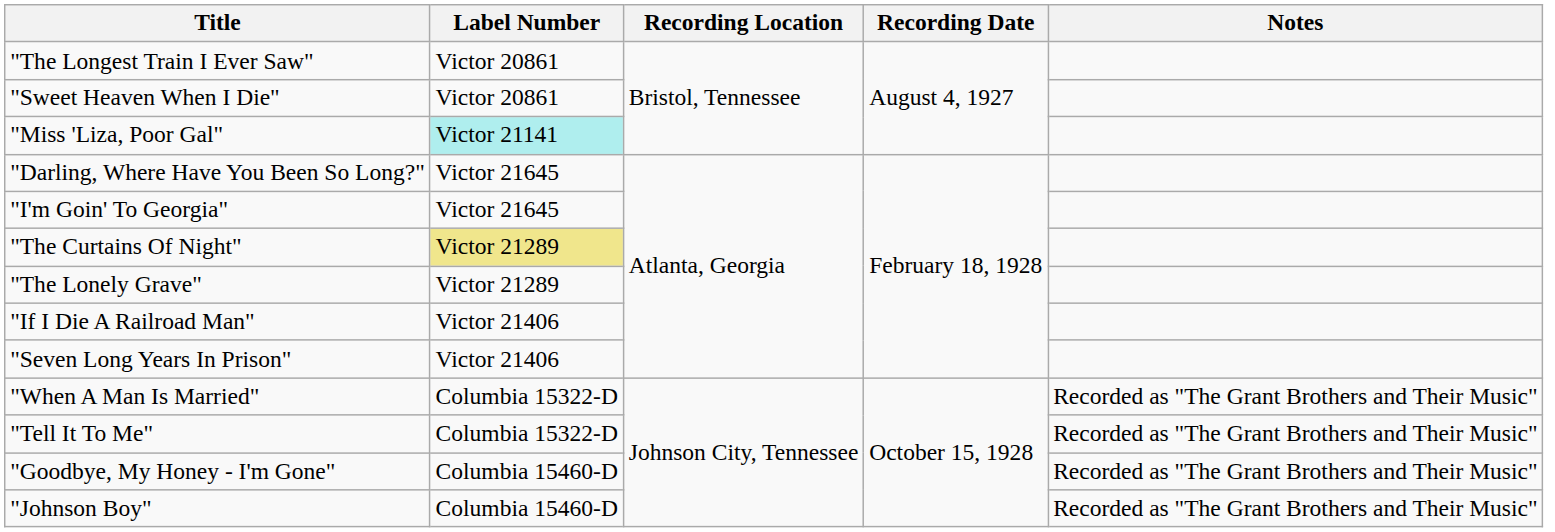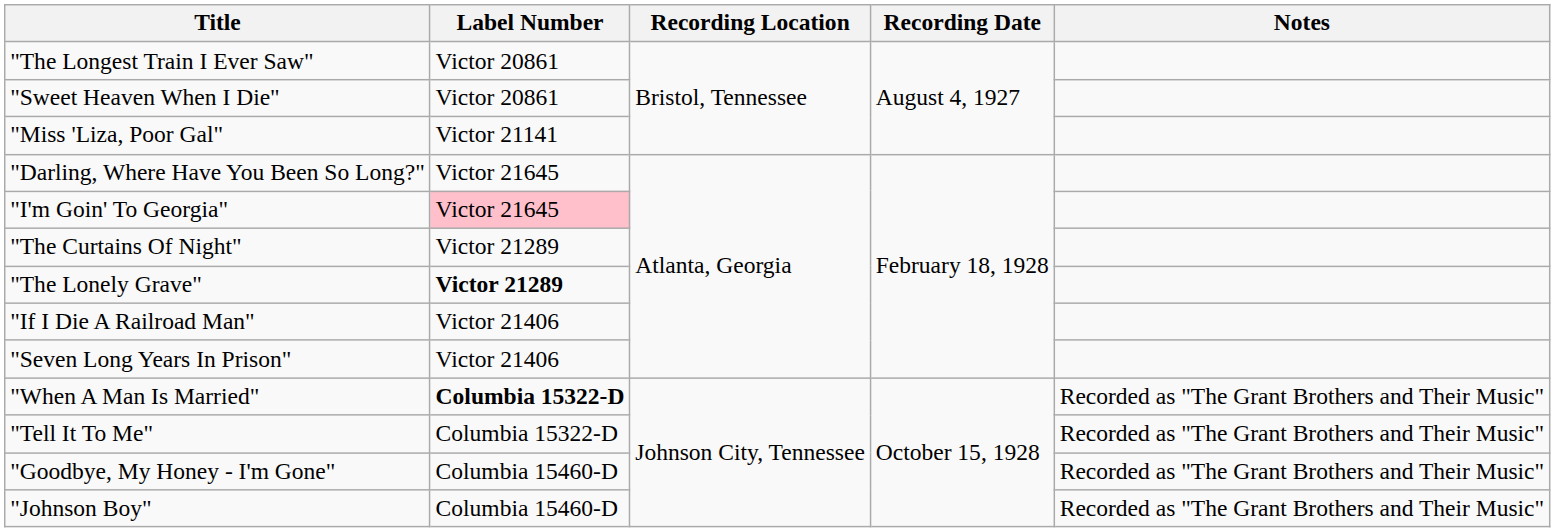(497, 135) paleturquoise background -> (497, 135) no background
(497, 209) no background -> (497, 209) pink background
(497, 246) khaki background -> (497, 246) no background
(497, 284) normal -> (499, 284) bold
(527, 396) normal -> (530, 396) bold
